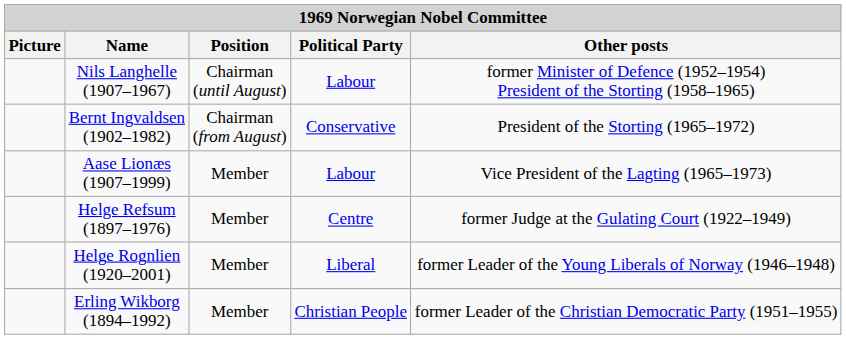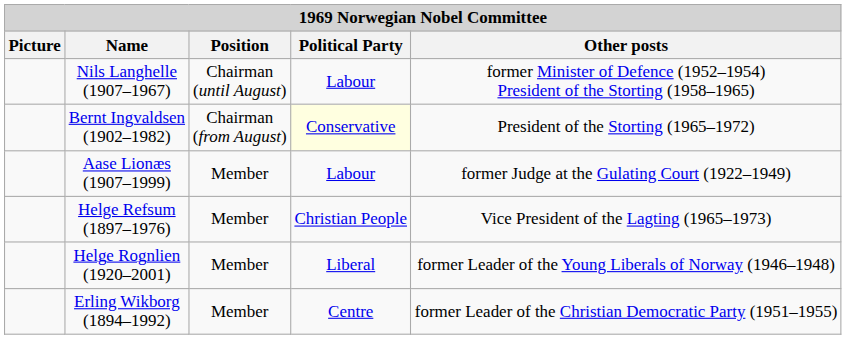(351, 127) no background -> (351, 127) lightyellow background
(626, 173) Vice President of the Lagting (1965–1973) -> (626, 173) former Judge at the Gulating Court (1922–1949)
(351, 219) Centre -> (351, 219) Christian People
(626, 219) former Judge at the Gulating Court (1922–1949) -> (626, 219) Vice President of the Lagting (1965–1973)
(351, 311) Christian People -> (351, 311) Centre
